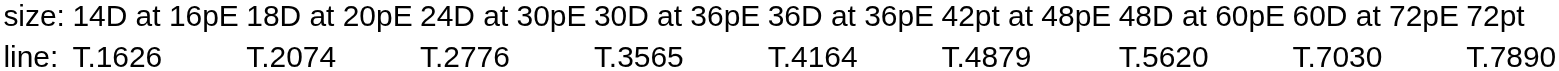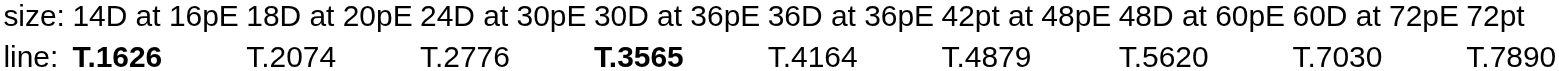(117, 57) normal -> (117, 57) bold
(639, 57) normal -> (639, 57) bold
